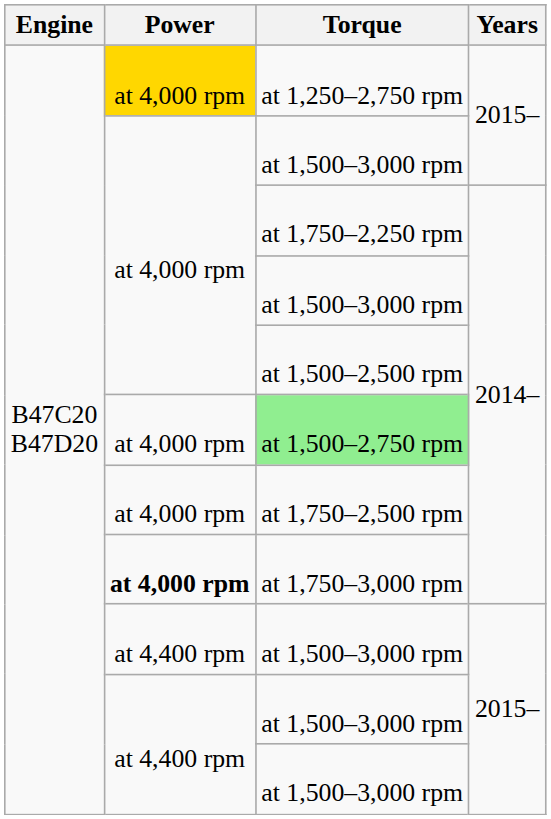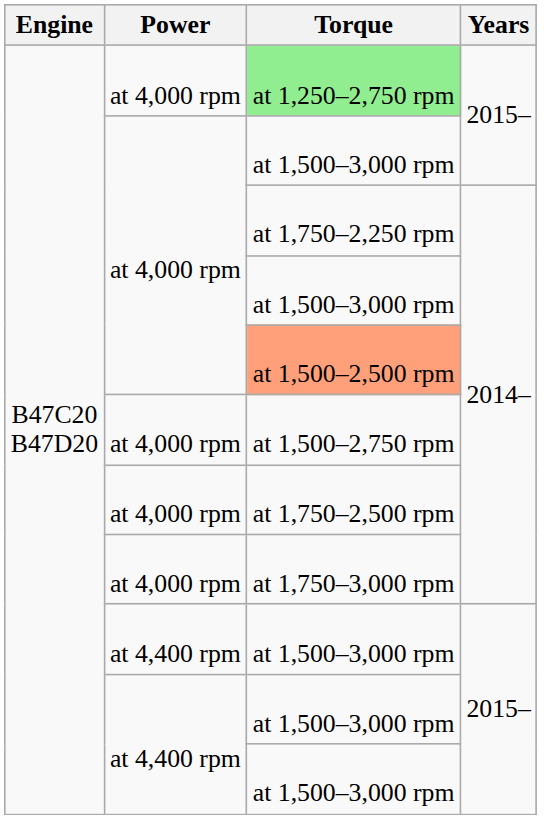(180, 94) gold background -> (175, 94) no background
(362, 94) no background -> (354, 94) lightgreen background
(362, 374) no background -> (354, 374) lightsalmon background
(362, 443) lightgreen background -> (354, 443) no background
(180, 583) bold -> (175, 583) normal
